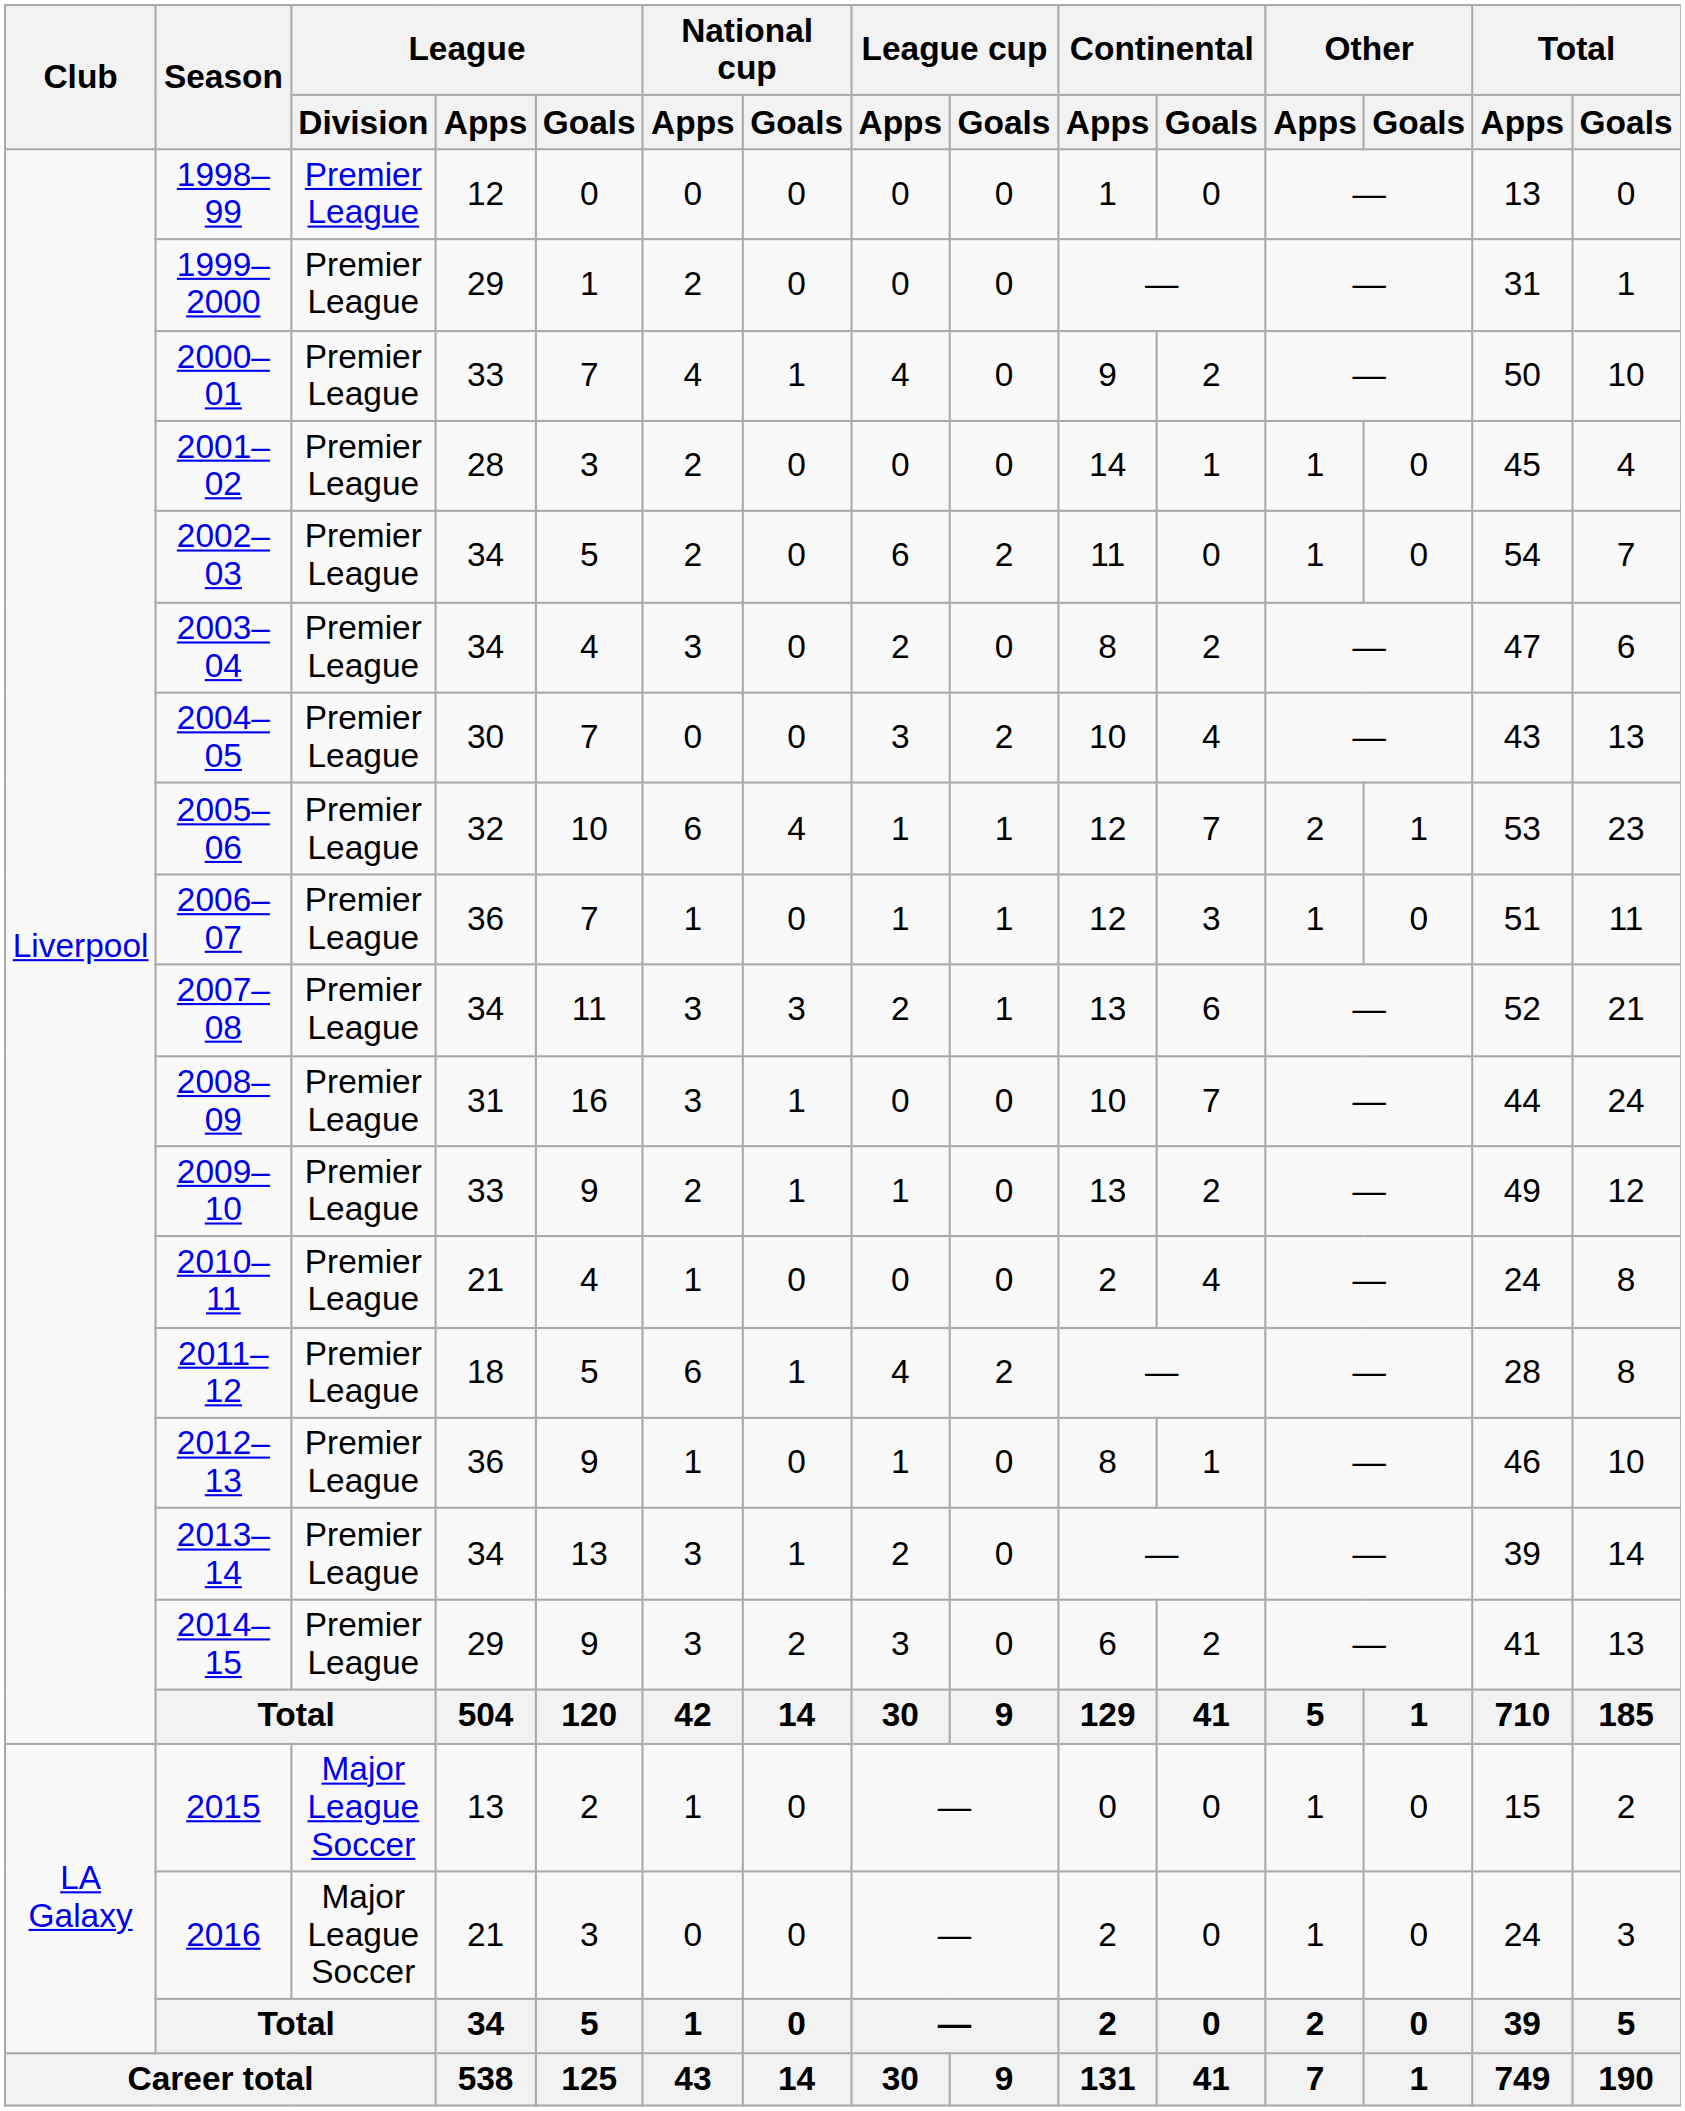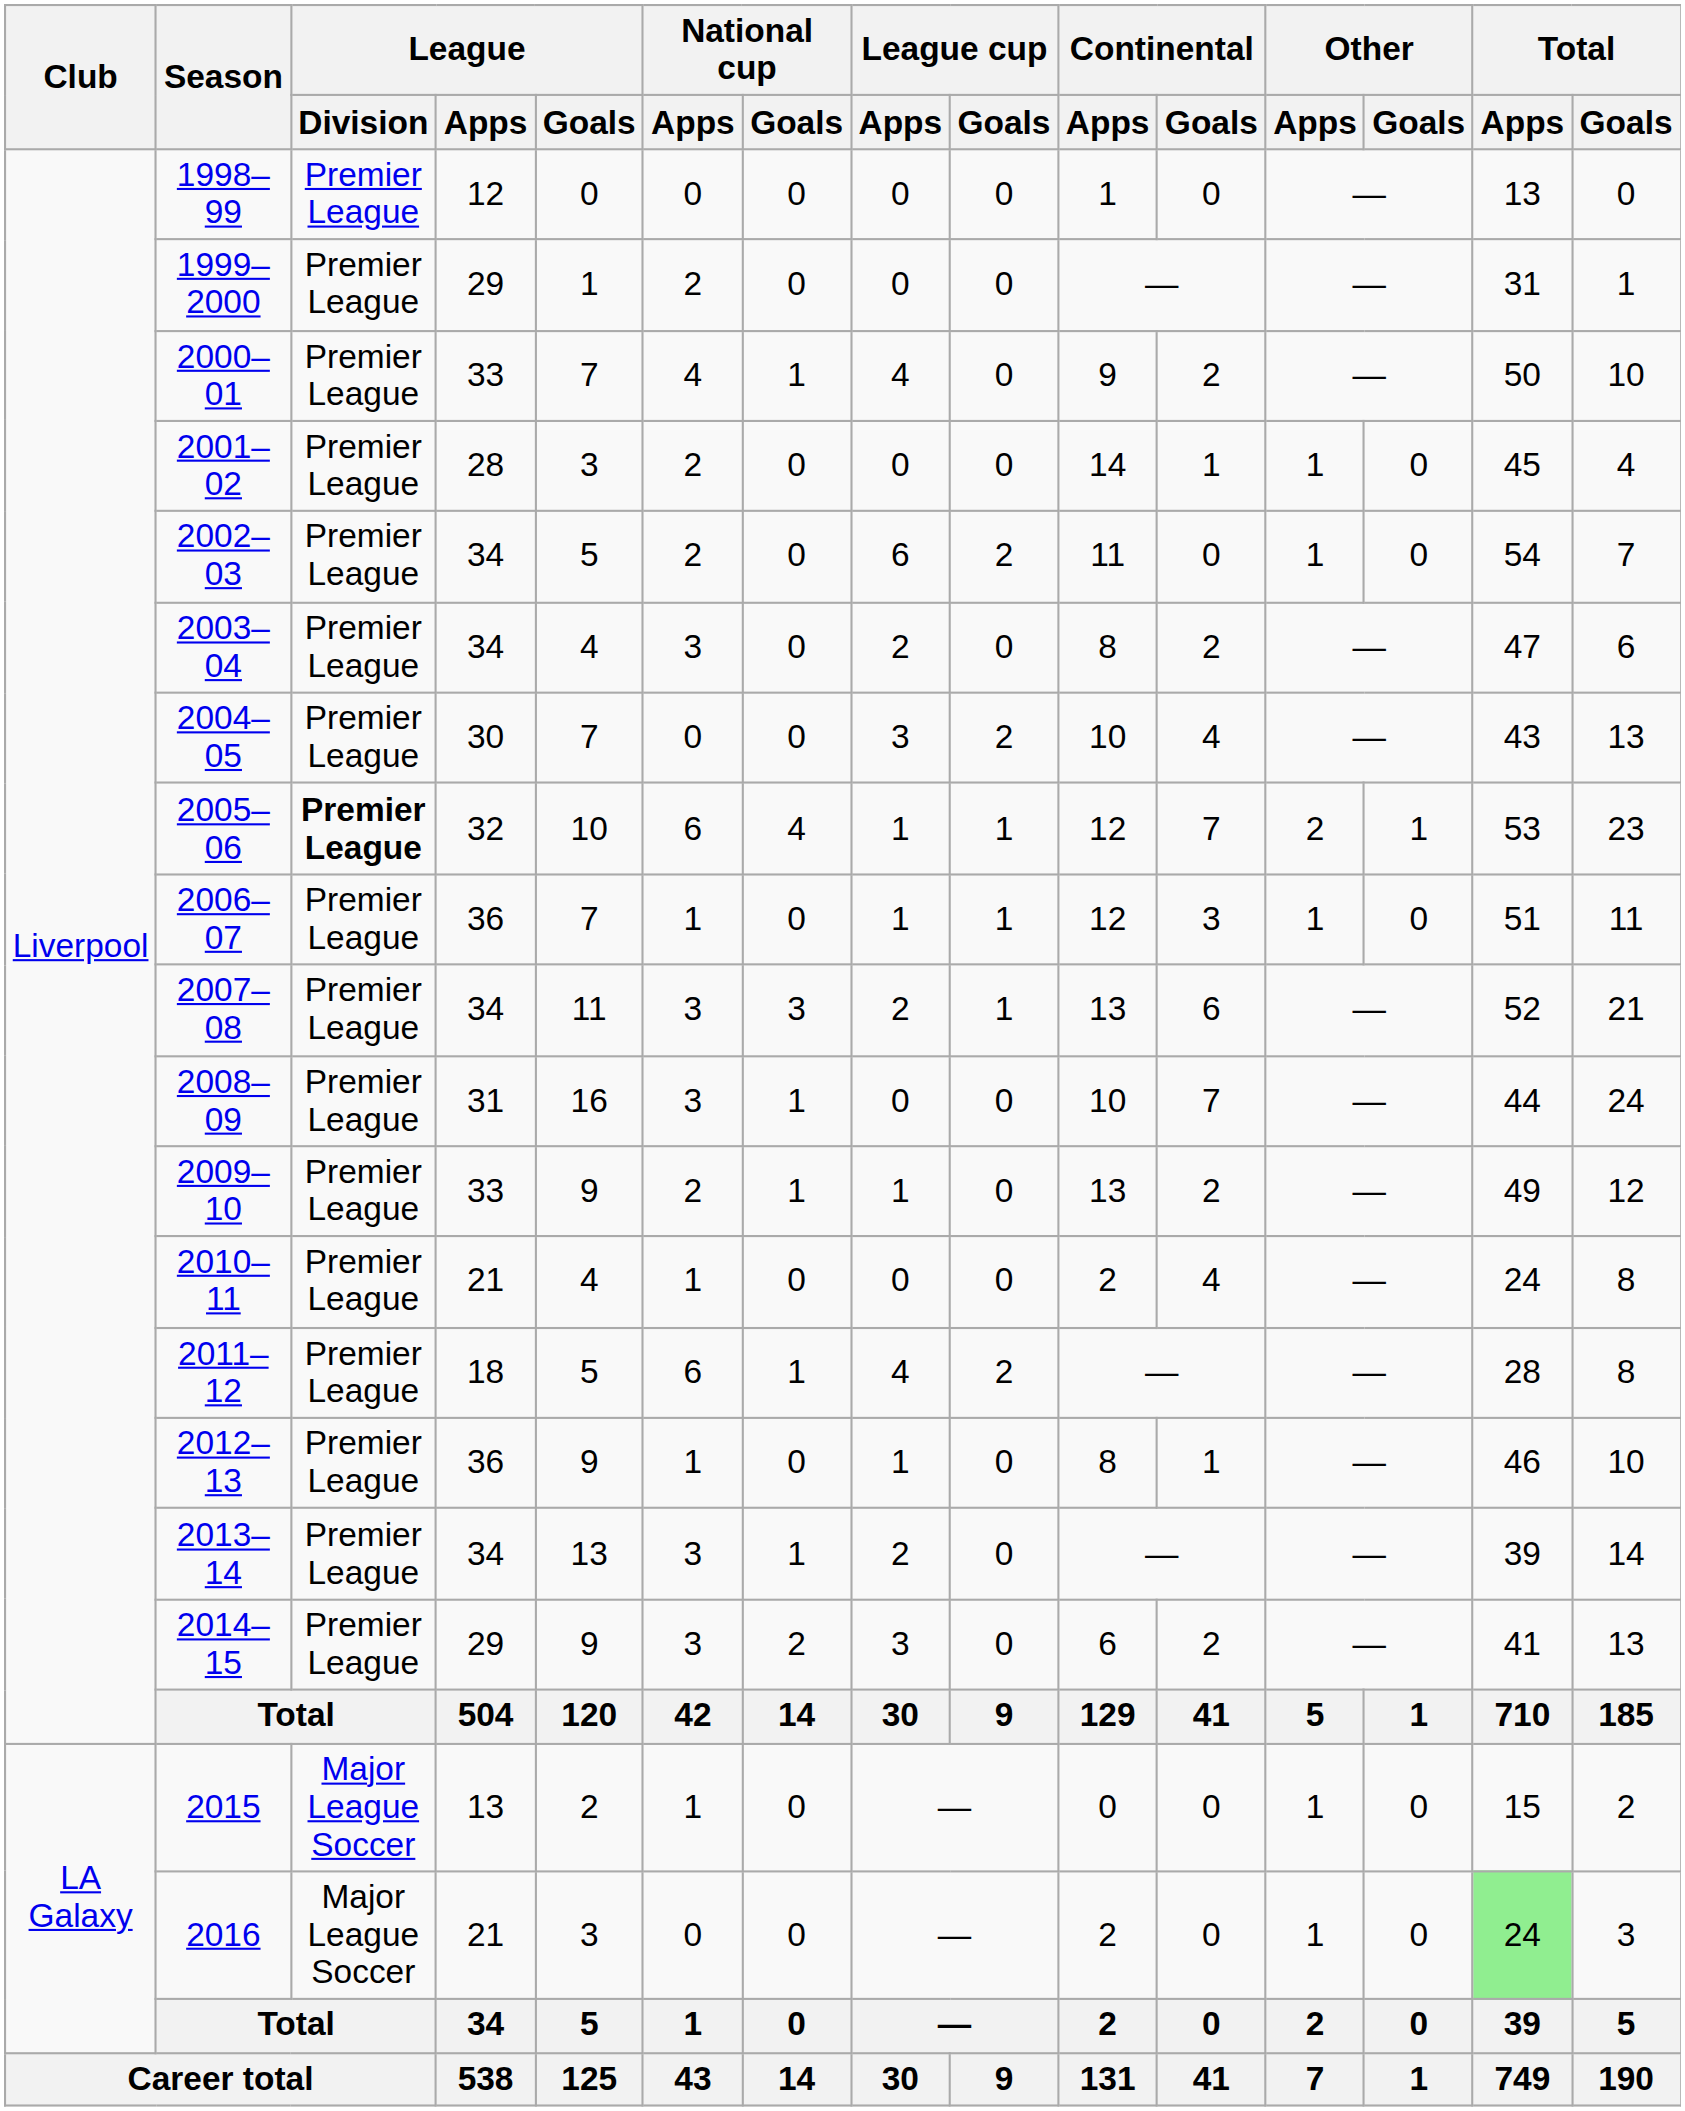(363, 828) normal -> (363, 828) bold
(1522, 1934) no background -> (1522, 1934) lightgreen background
